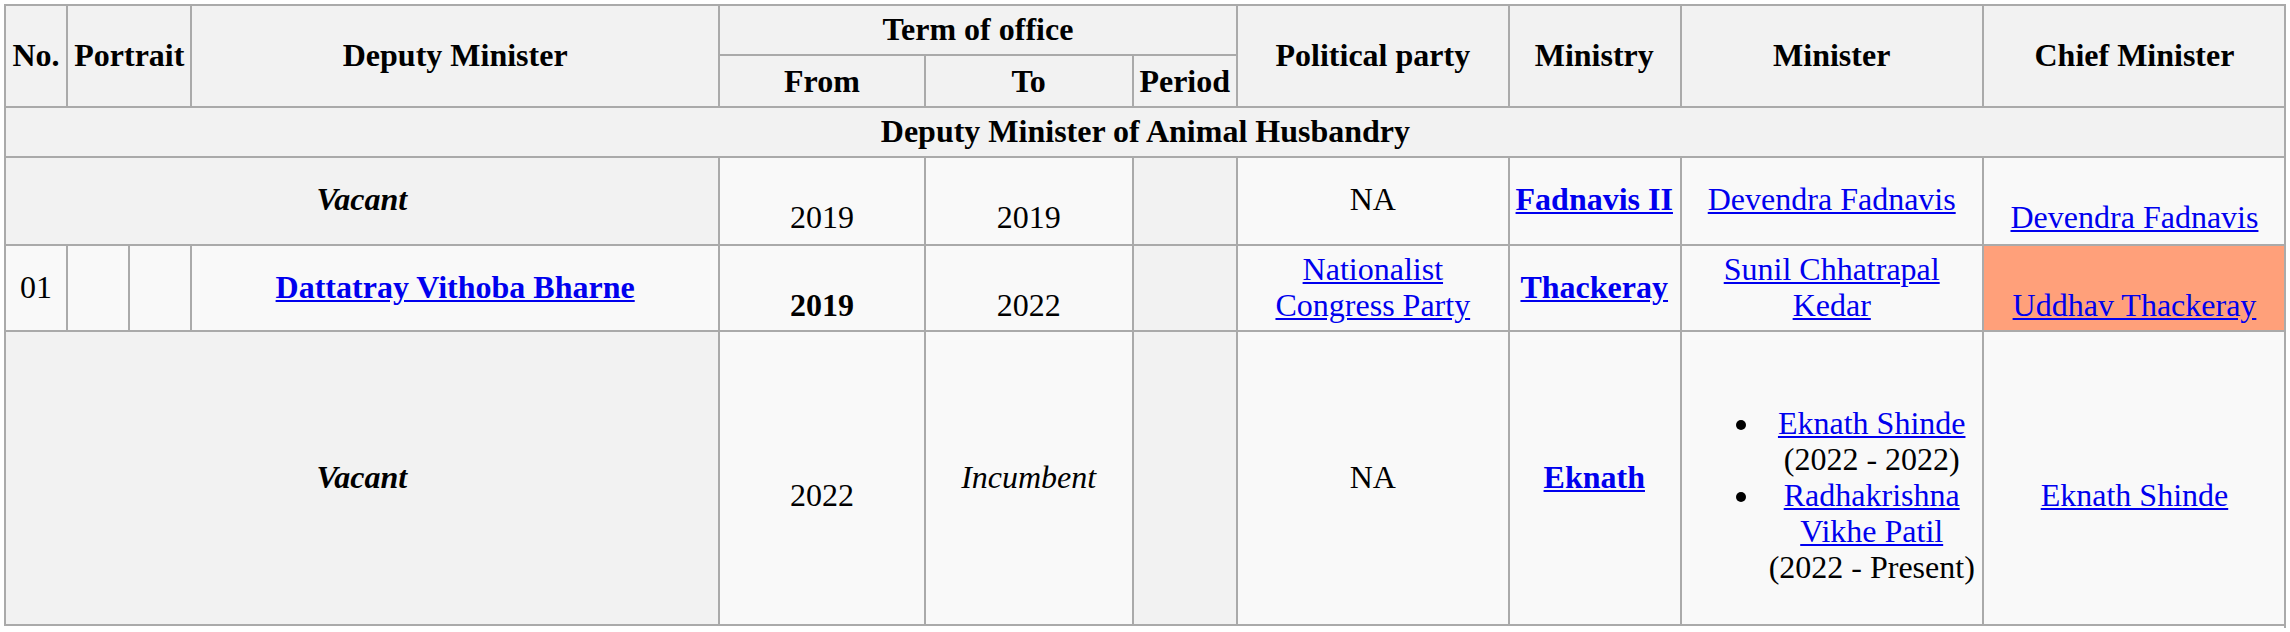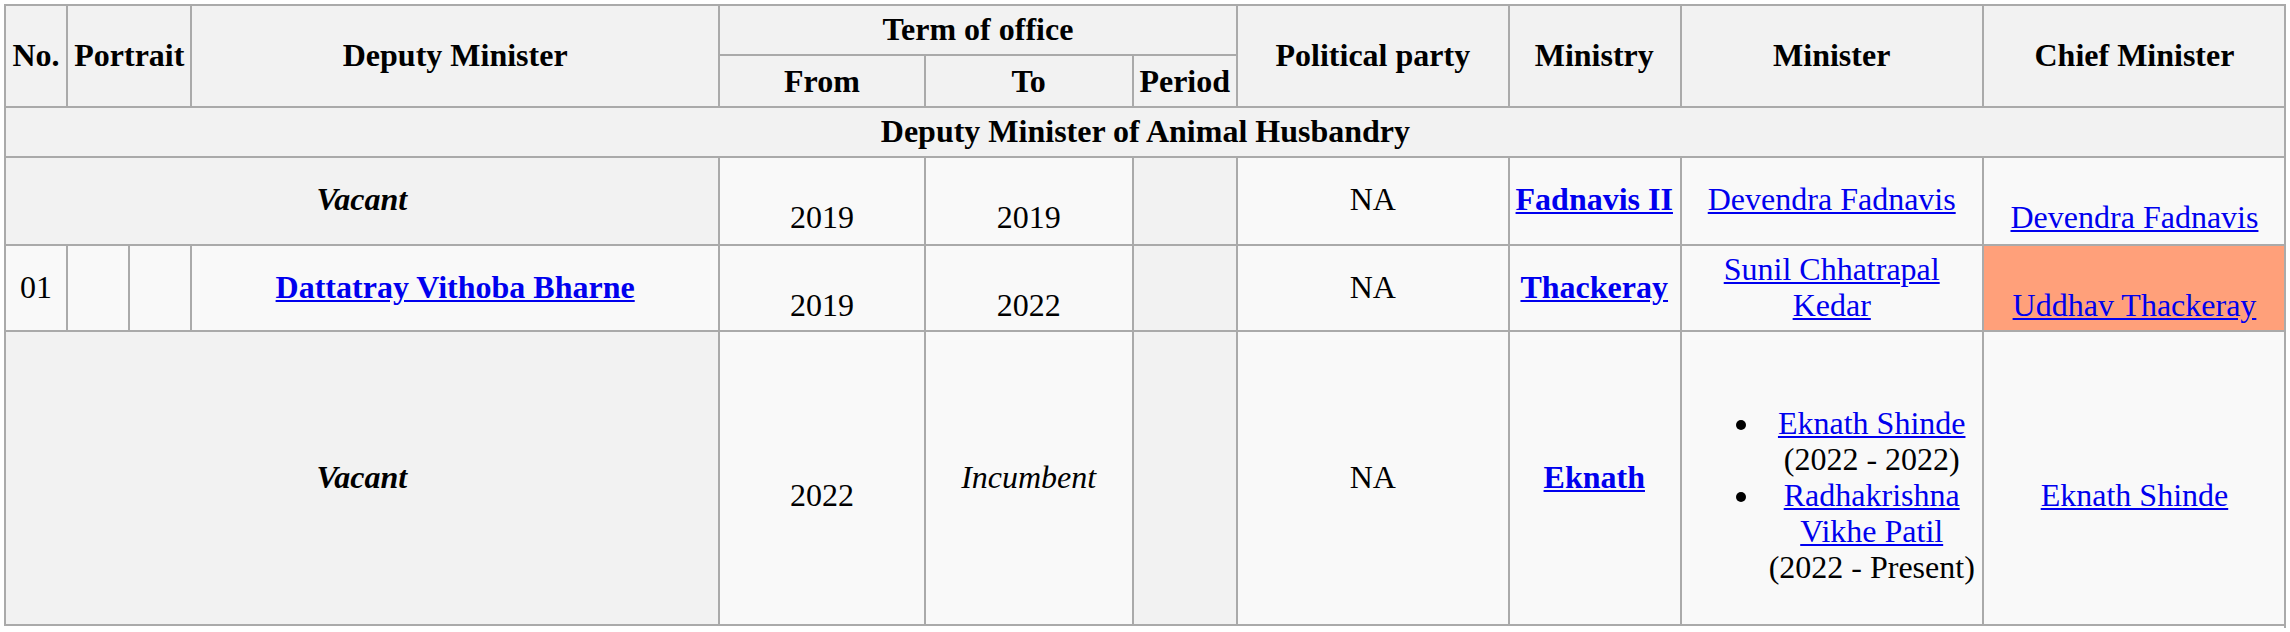(822, 304) bold -> (822, 304) normal
(1373, 286) Nationalist Congress Party -> (1373, 286) NA
